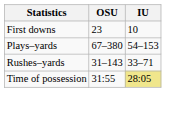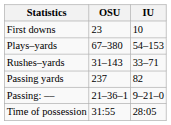+ row: (35, 79)
+ row: (31, 95)
(139, 79) khaki background -> (144, 112) no background
